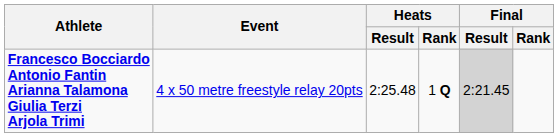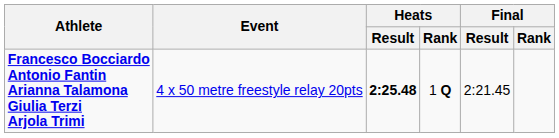(392, 91) normal -> (393, 91) bold
(486, 91) lightgrey background -> (487, 91) no background
